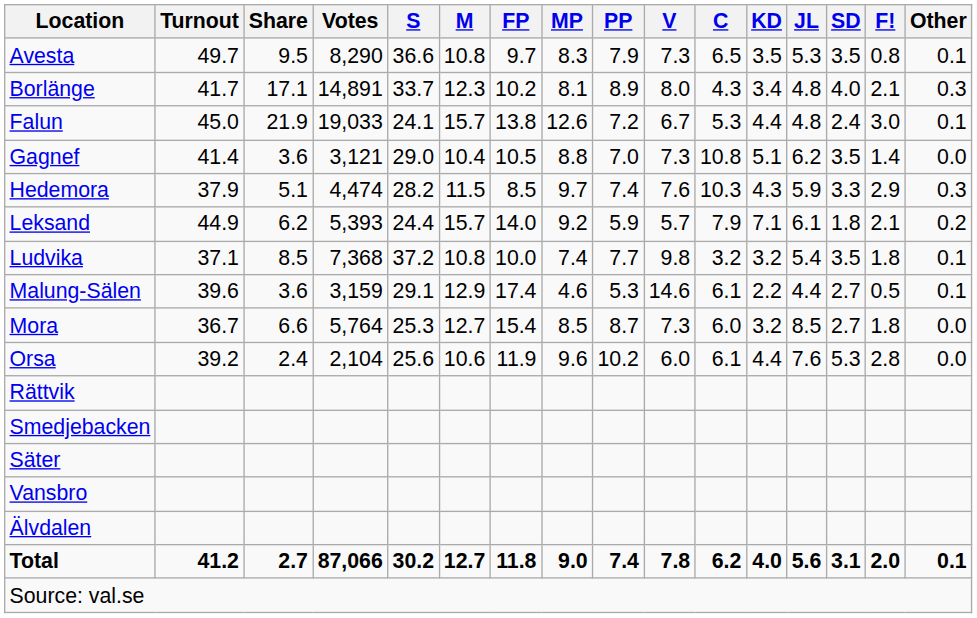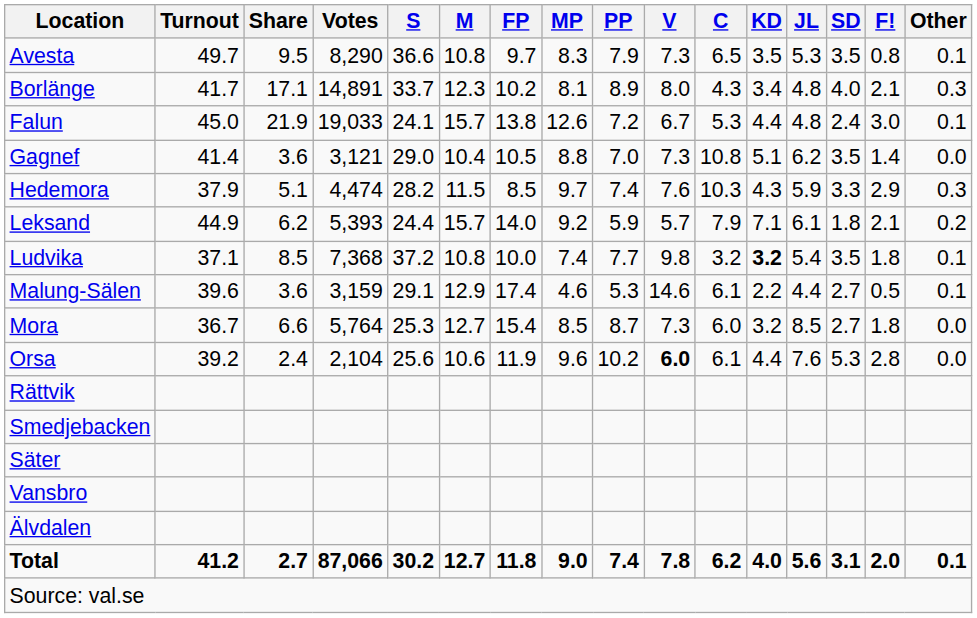(767, 257) normal -> (767, 257) bold
(675, 358) normal -> (675, 358) bold
